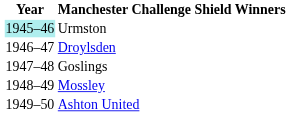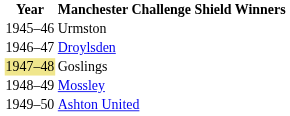(30, 28) paleturquoise background -> (30, 28) no background
(30, 66) no background -> (30, 66) khaki background
